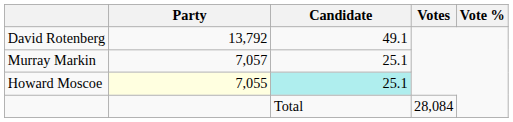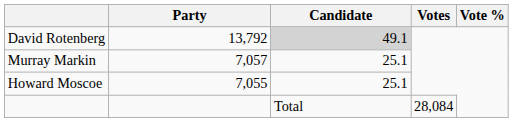(395, 38) no background -> (395, 38) lightgrey background
(251, 83) lightyellow background -> (251, 83) no background
(395, 83) paleturquoise background -> (395, 83) no background
